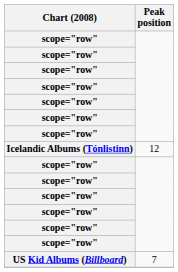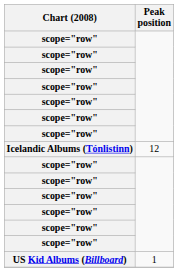(154, 259) 7 -> (154, 259) 1
